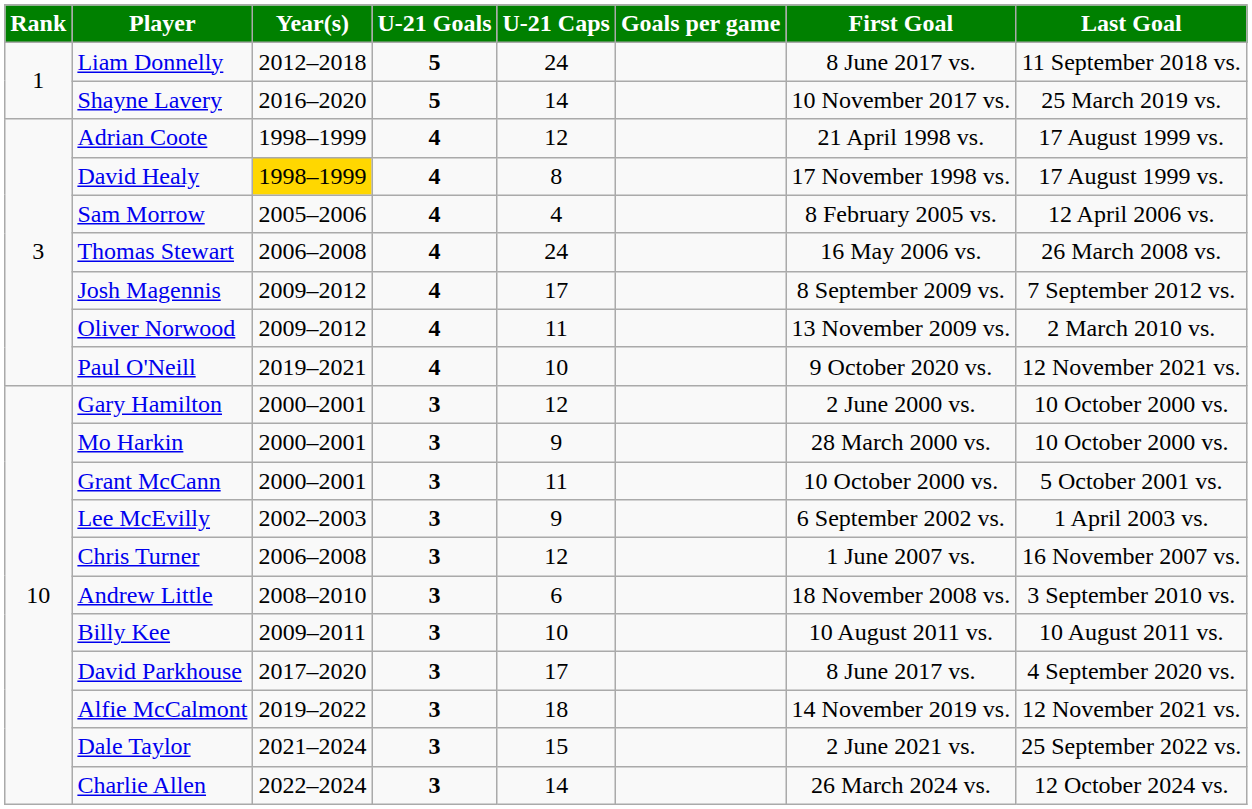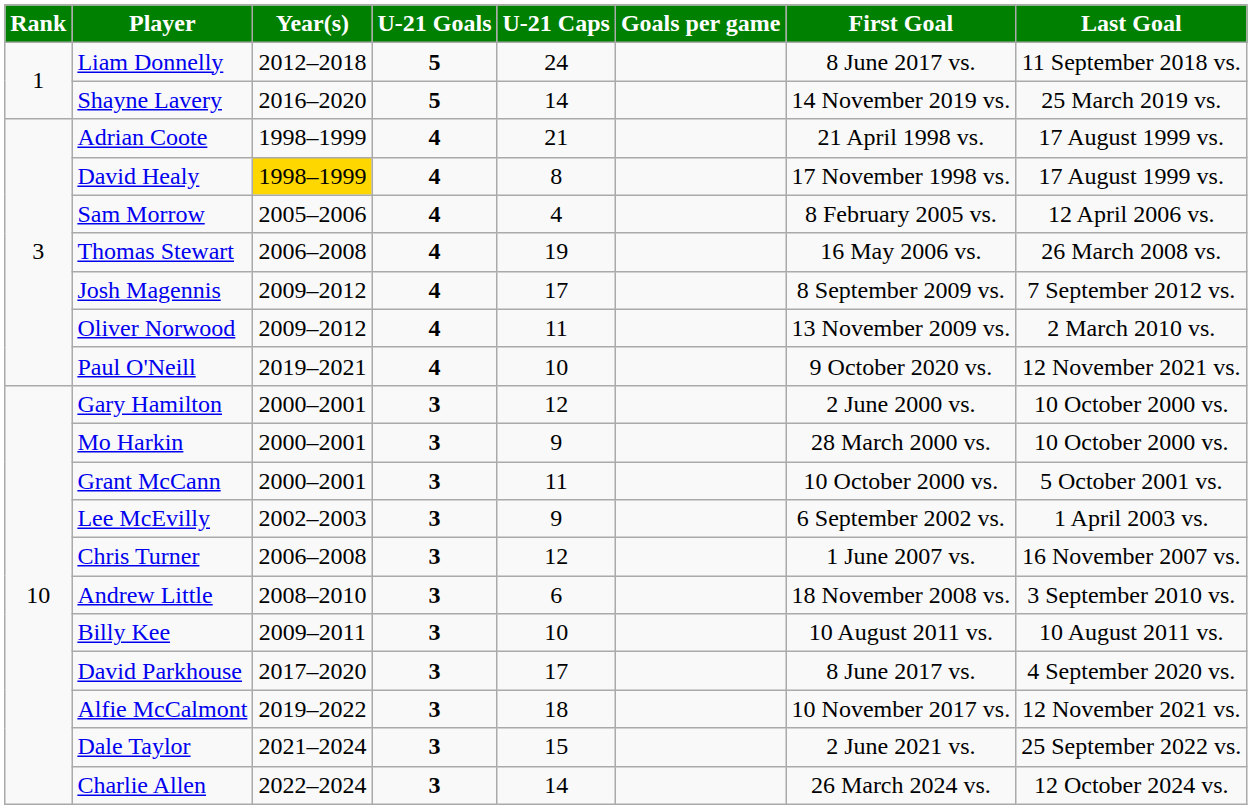(901, 99) 10 November 2017 vs. -> (901, 99) 14 November 2019 vs.
(556, 137) 12 -> (556, 137) 21
(556, 251) 24 -> (556, 251) 19
(901, 708) 14 November 2019 vs. -> (901, 708) 10 November 2017 vs.
